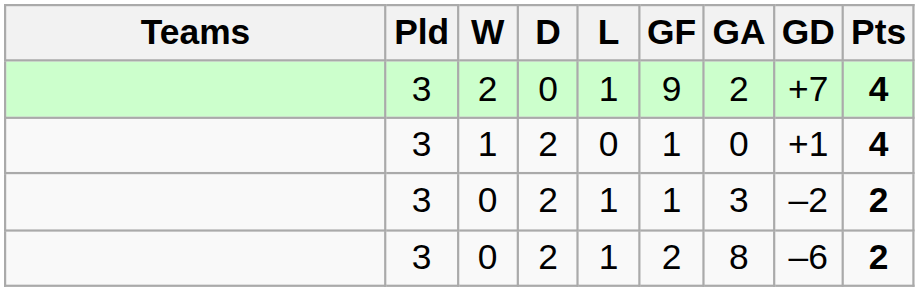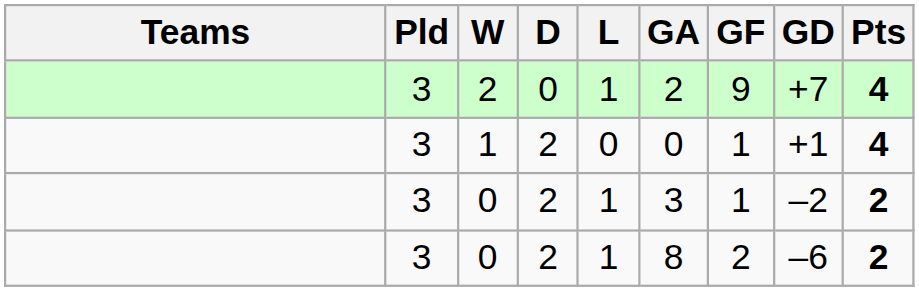columns swapped: (672, 32) <-> (739, 32)
